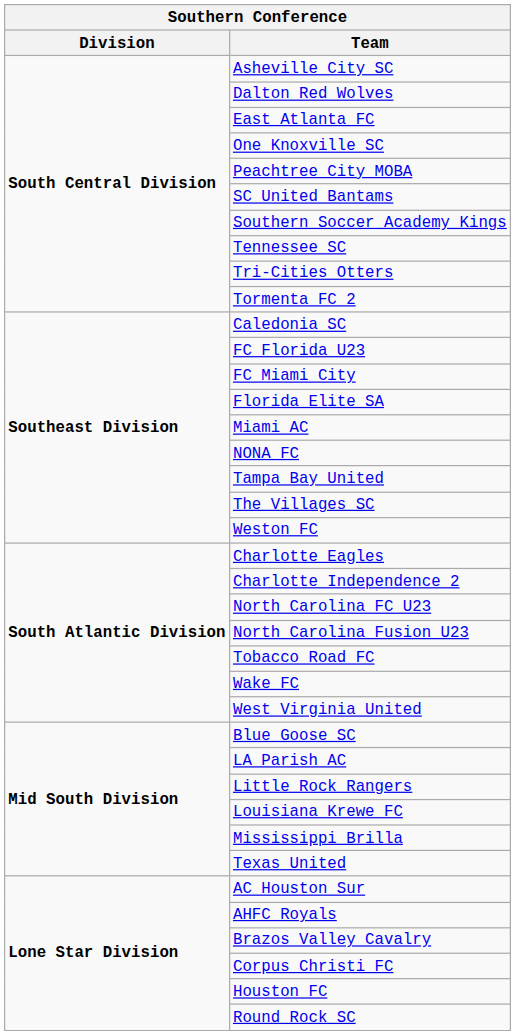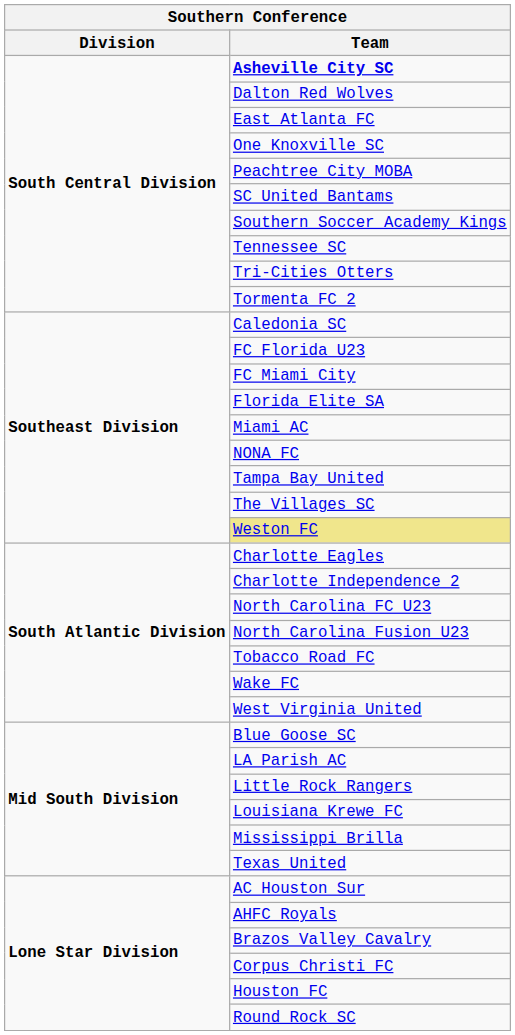(313, 69) normal -> (313, 69) bold
(275, 530) no background -> (275, 530) khaki background
